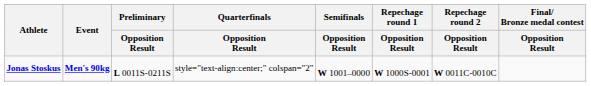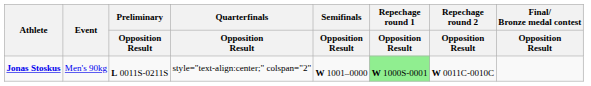(87, 69) bold -> (86, 69) normal
(402, 74) no background -> (400, 74) lightgreen background
